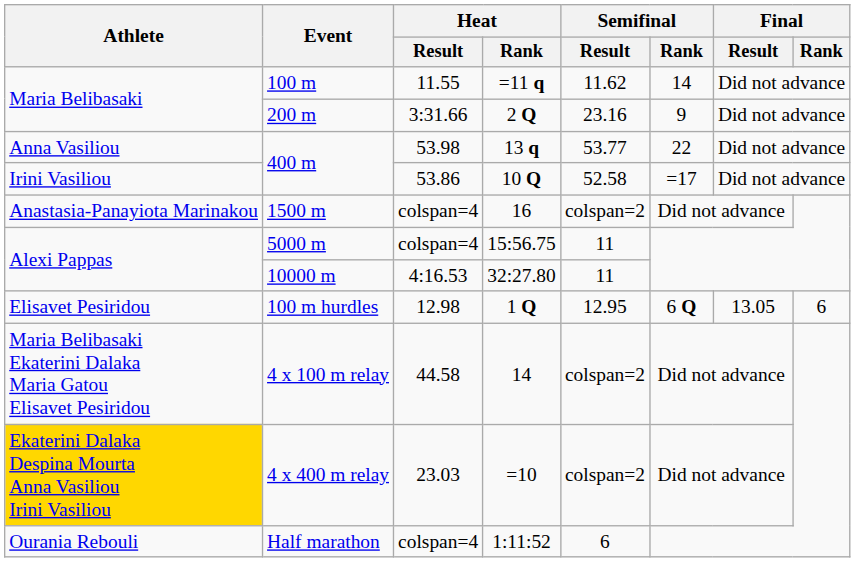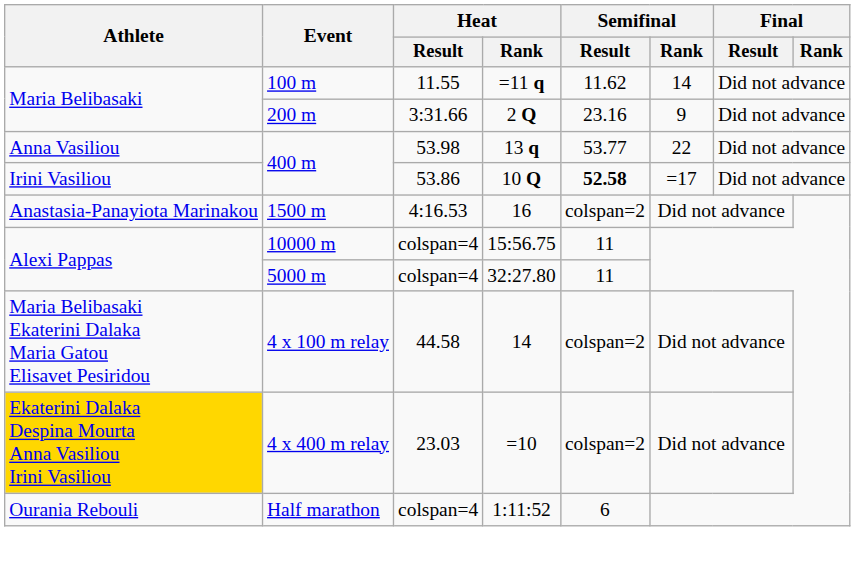(605, 179) normal -> (605, 179) bold
(438, 211) colspan=4 -> (438, 211) 4:16.53
(296, 243) 5000 m -> (301, 243) 10000 m
(301, 275) 10000 m -> (296, 275) 5000 m
(438, 275) 4:16.53 -> (438, 275) colspan=4
- row: (522, 307)
